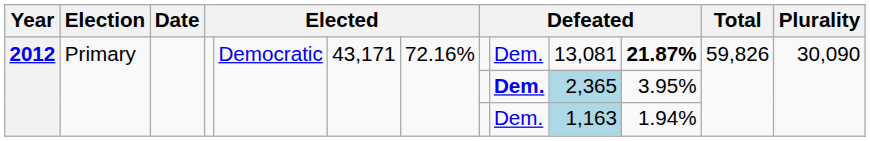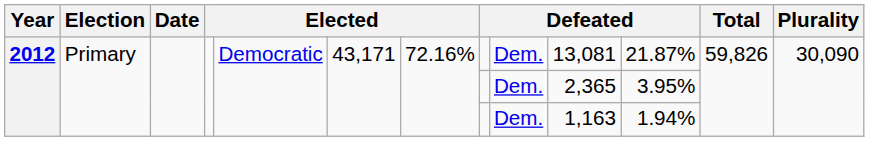(662, 53) bold -> (660, 53) normal
(519, 86) bold -> (519, 86) normal
(591, 86) lightblue background -> (590, 86) no background
(591, 119) lightblue background -> (590, 119) no background
